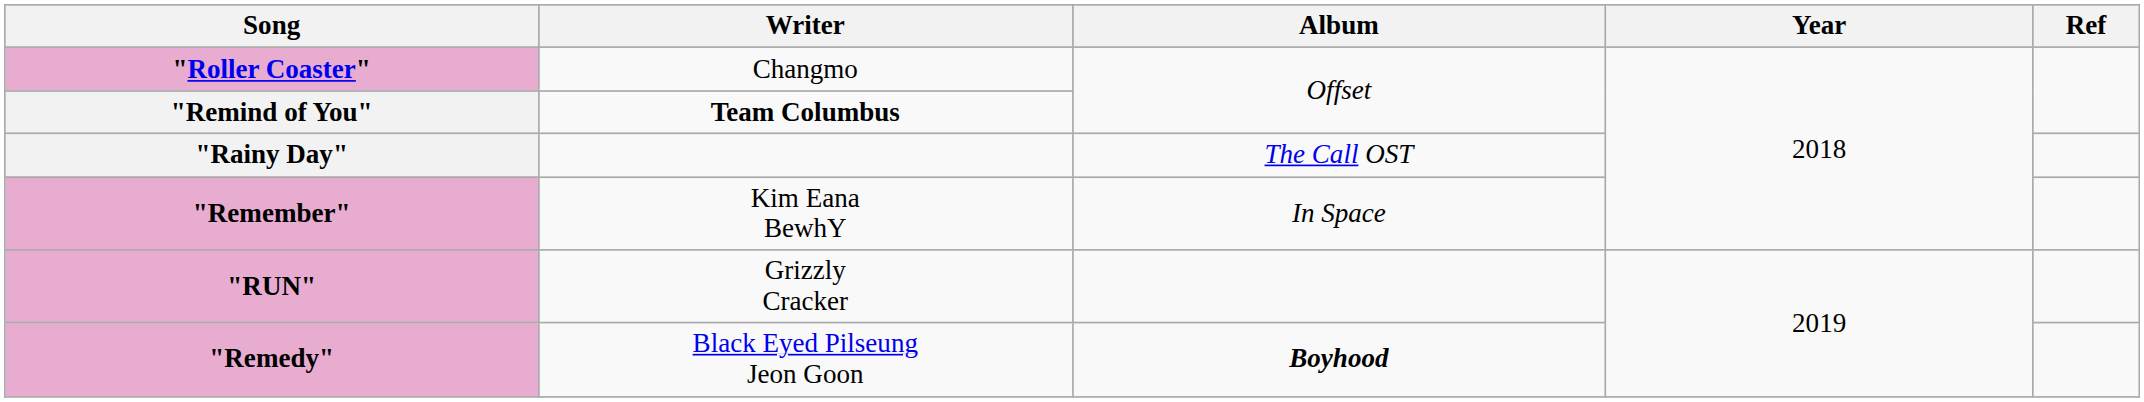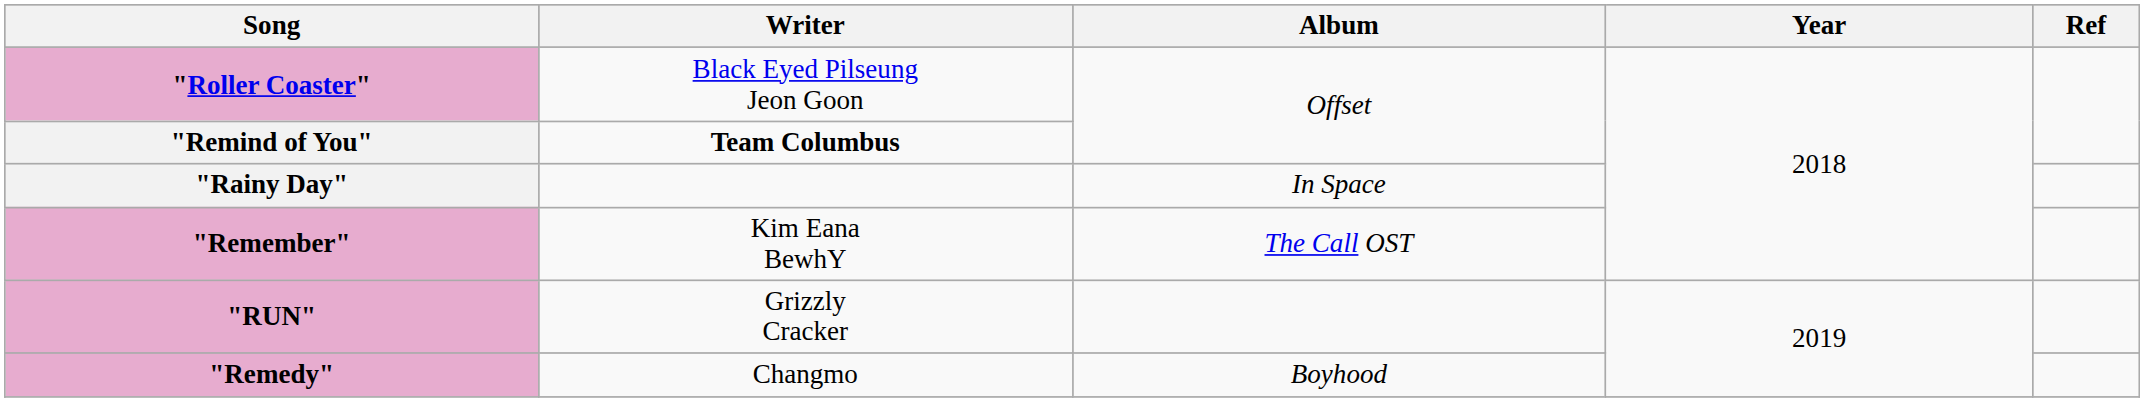(805, 68) Changmo -> (805, 84) Black Eyed Pilseung Jeon Goon
(1339, 154) The Call OST -> (1339, 185) In Space
(1339, 212) In Space -> (1339, 243) The Call OST
(805, 359) Black Eyed Pilseung Jeon Goon -> (805, 374) Changmo
(1339, 359) bold -> (1339, 374) normal
